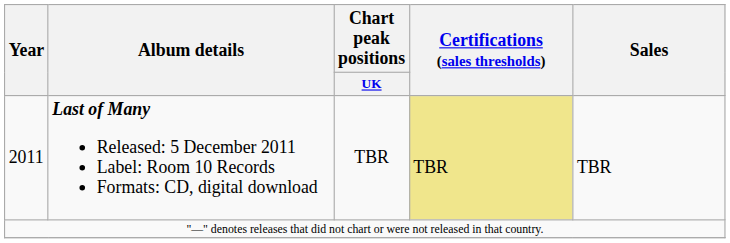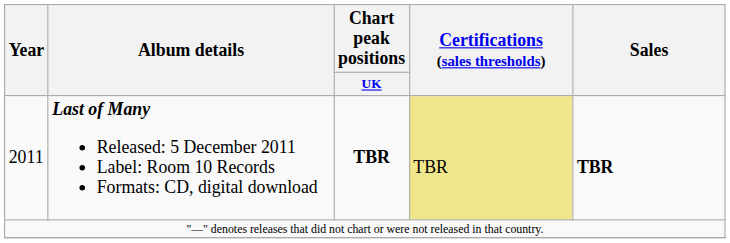(372, 157) normal -> (372, 157) bold
(594, 167) normal -> (595, 167) bold
